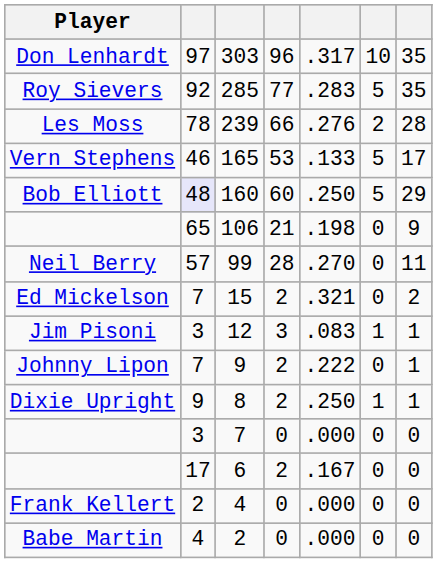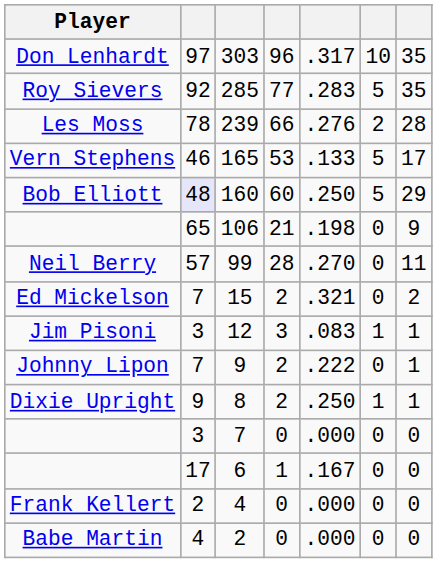(282, 471) 2 -> (282, 471) 1
